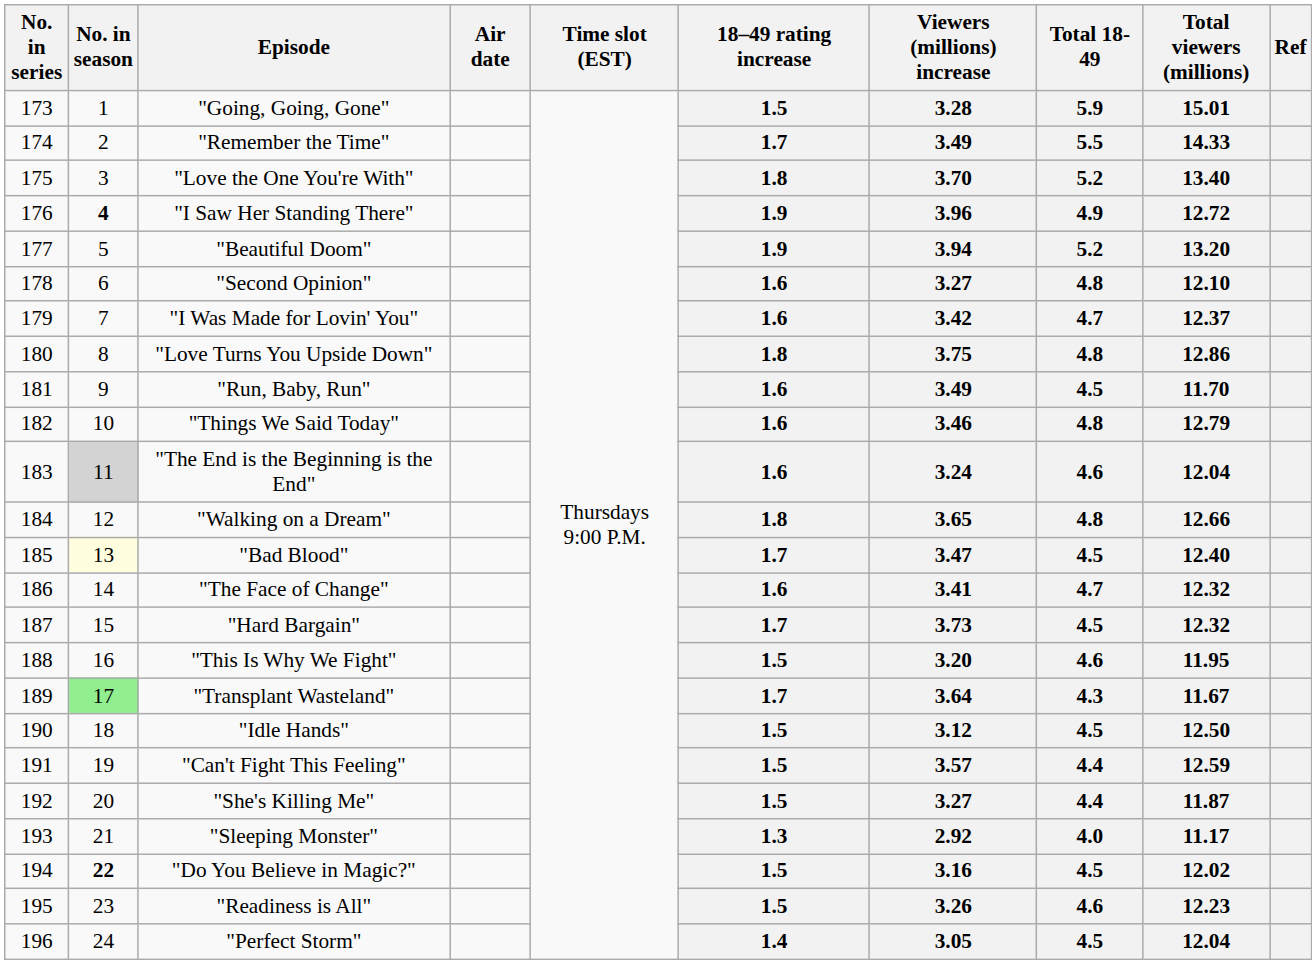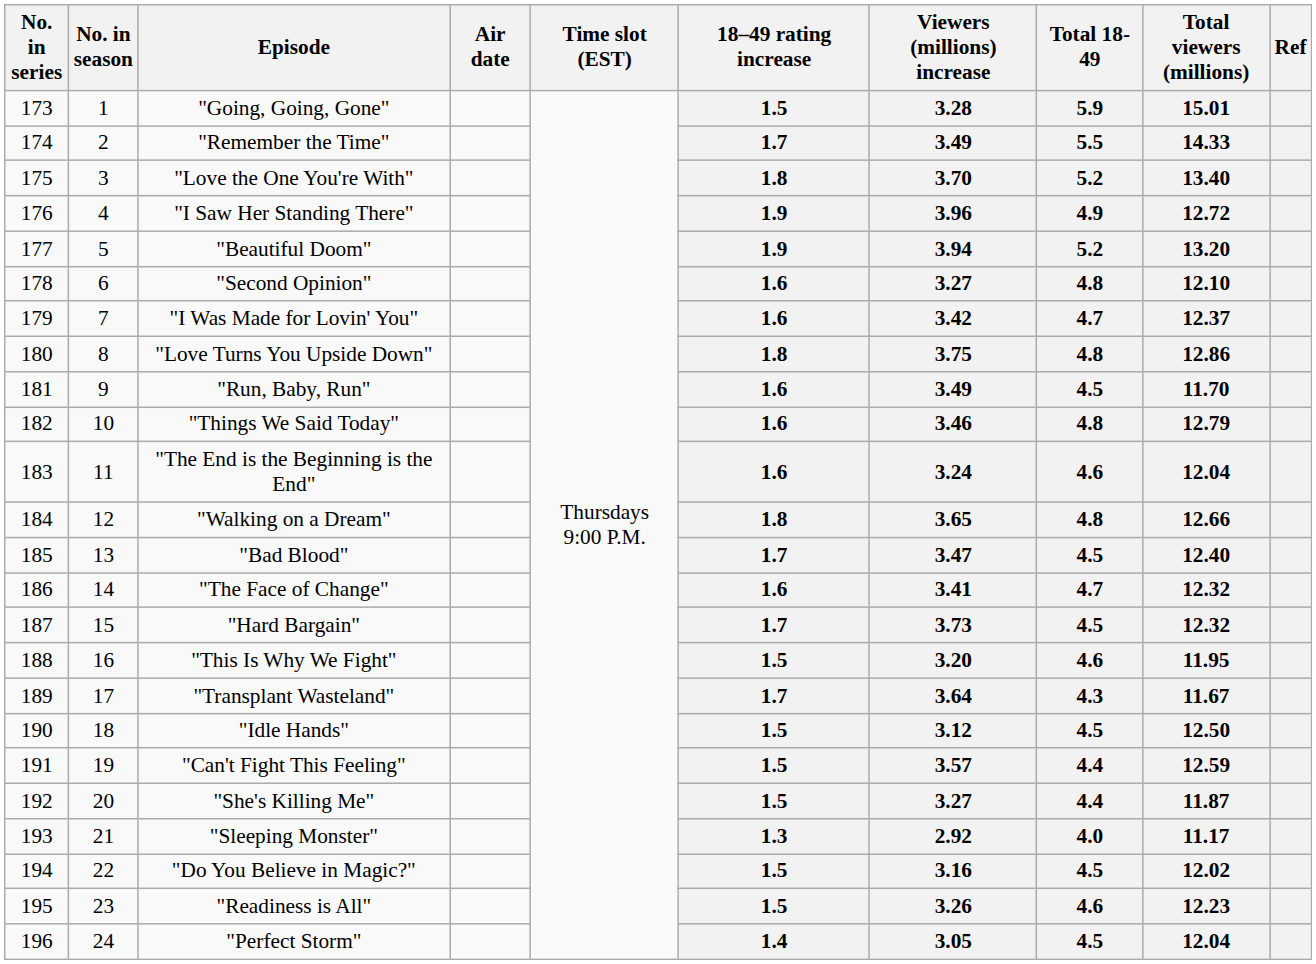(103, 213) bold -> (103, 213) normal
(103, 472) lightgrey background -> (103, 472) no background
(103, 554) lightyellow background -> (103, 554) no background
(103, 695) lightgreen background -> (103, 695) no background
(103, 871) bold -> (103, 871) normal
